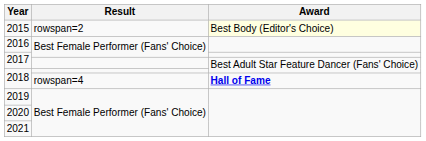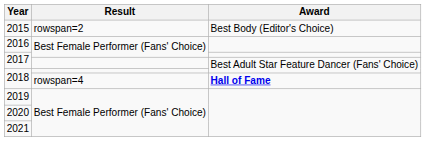(272, 28) lightyellow background -> (272, 28) no background
